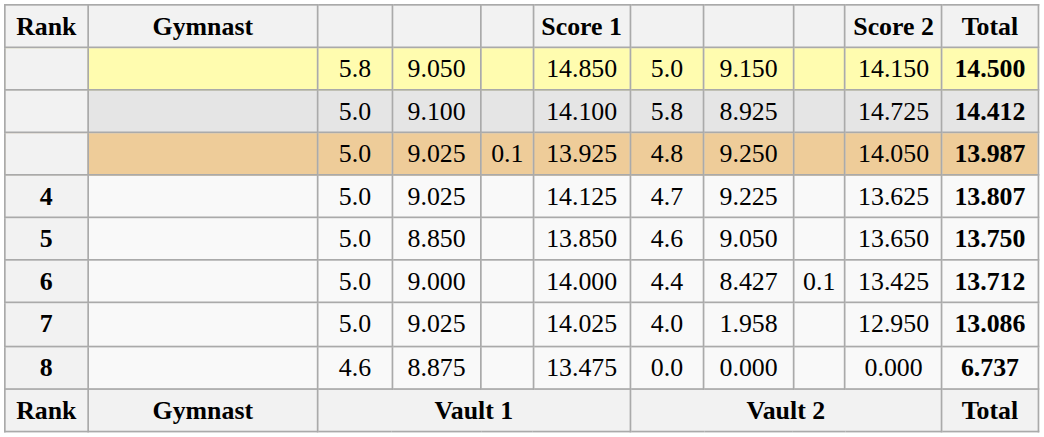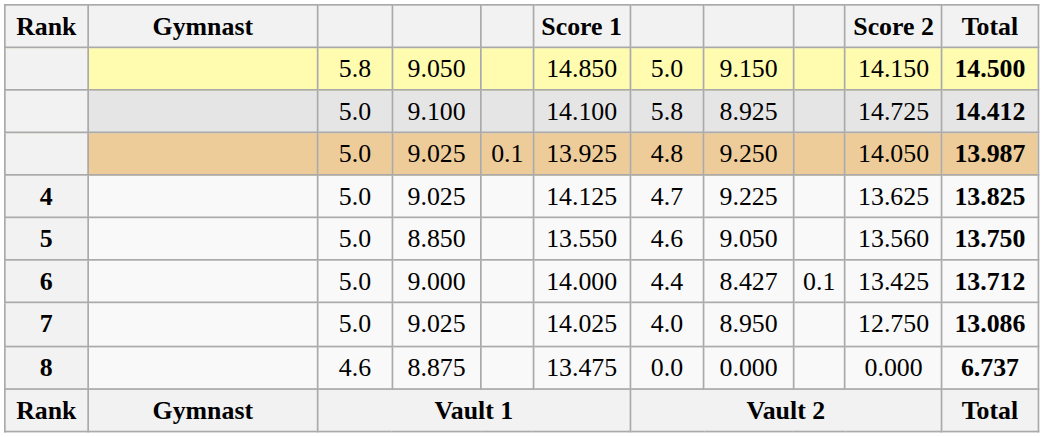(990, 196) 13.807 -> (990, 196) 13.825
(582, 239) 13.850 -> (582, 239) 13.550
(894, 239) 13.650 -> (894, 239) 13.560
(749, 324) 1.958 -> (749, 324) 8.950
(894, 324) 12.950 -> (894, 324) 12.750
